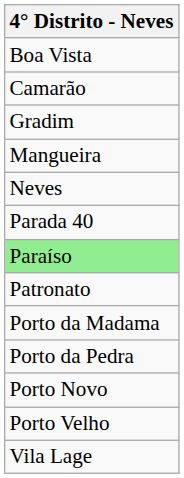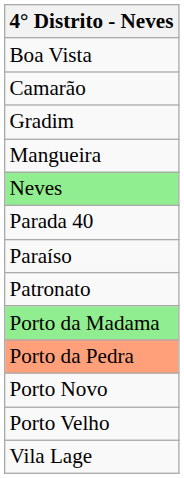(36, 188) no background -> (36, 188) lightgreen background
(41, 255) lightgreen background -> (41, 255) no background
(85, 322) no background -> (85, 322) lightgreen background
(72, 356) no background -> (72, 356) lightsalmon background
